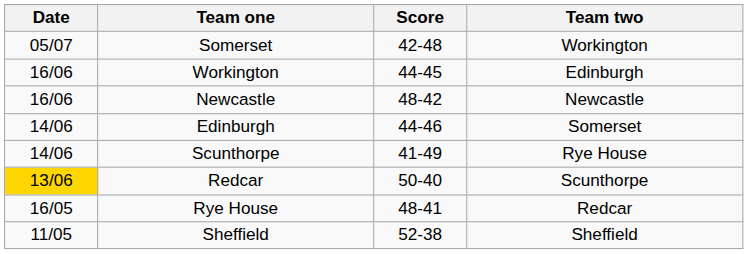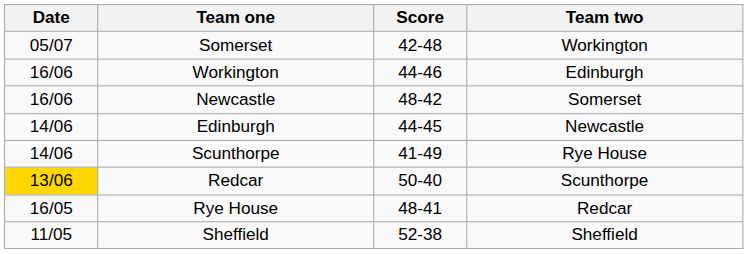(420, 72) 44-45 -> (420, 72) 44-46
(605, 99) Newcastle -> (605, 99) Somerset
(420, 126) 44-46 -> (420, 126) 44-45
(605, 126) Somerset -> (605, 126) Newcastle
